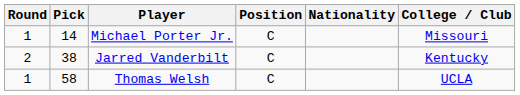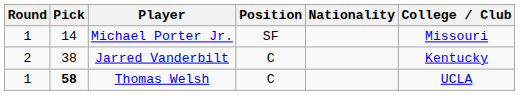(271, 37) C -> (271, 37) SF
(69, 79) normal -> (69, 79) bold
